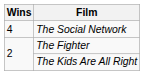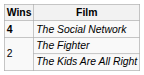(10, 29) normal -> (10, 29) bold
